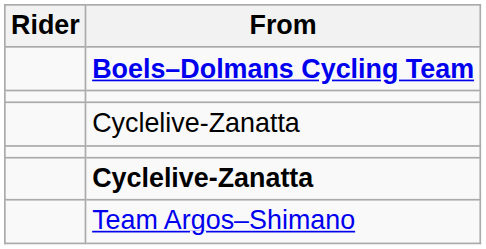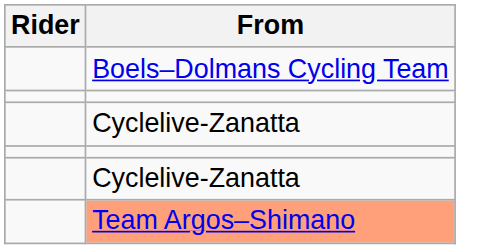(283, 68) bold -> (270, 68) normal
(203, 178) bold -> (196, 178) normal
(224, 221) no background -> (224, 221) lightsalmon background
